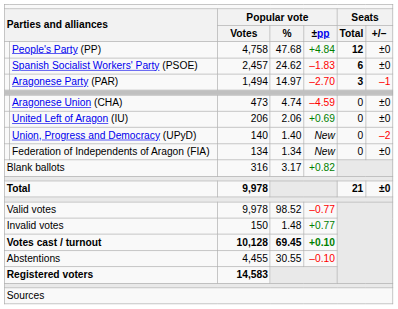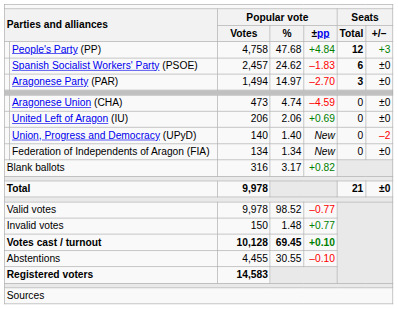(385, 49) ±0 -> (385, 49) +3
(385, 82) –1 -> (385, 82) ±0
